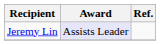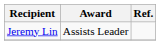(96, 31) lavender background -> (96, 31) no background
